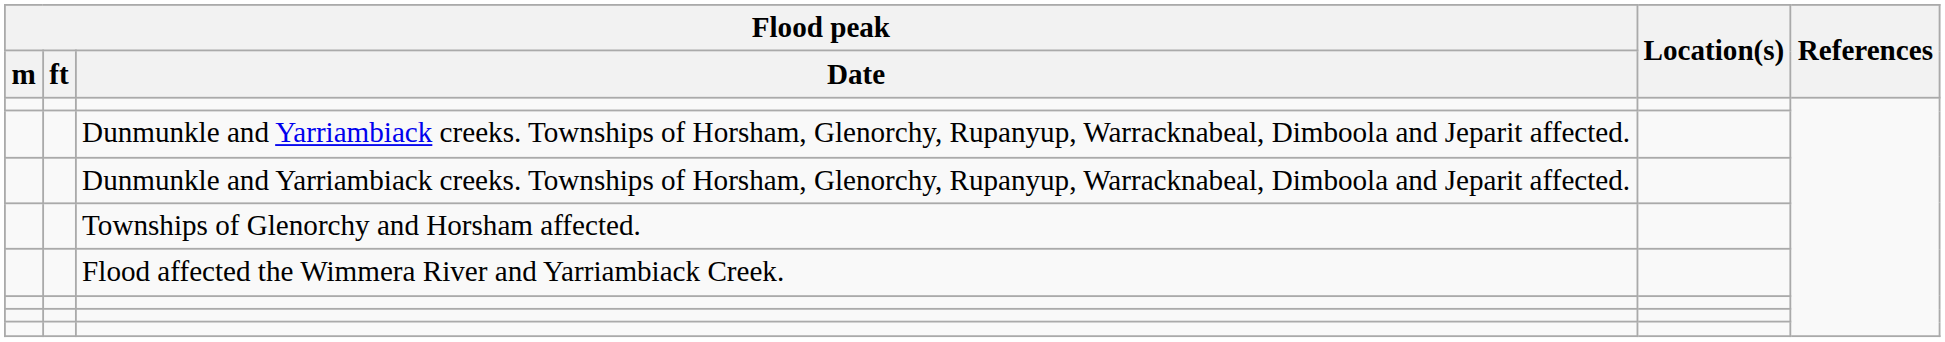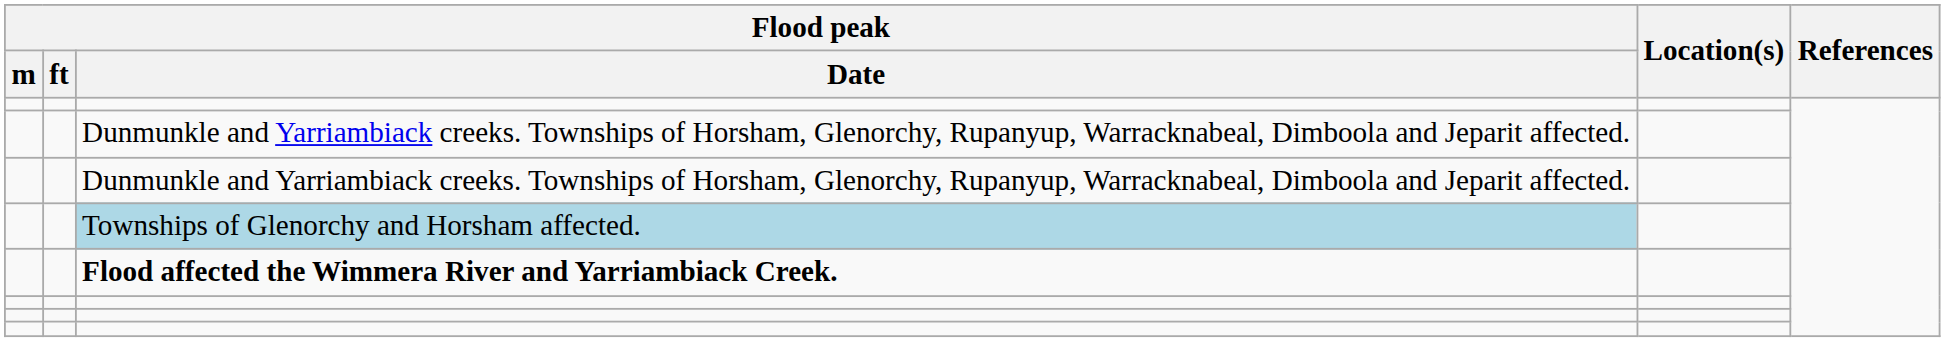(361, 225) no background -> (361, 225) lightblue background
(433, 271) normal -> (460, 271) bold
